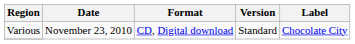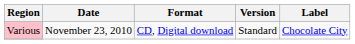(23, 30) no background -> (23, 30) pink background
